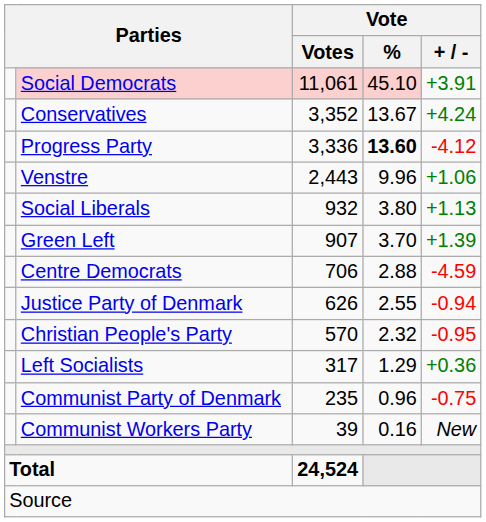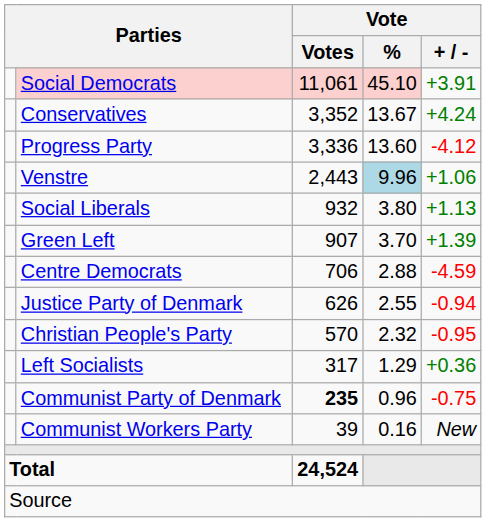(392, 146) bold -> (392, 146) normal
(398, 177) no background -> (398, 177) lightblue background
(341, 397) normal -> (341, 397) bold
